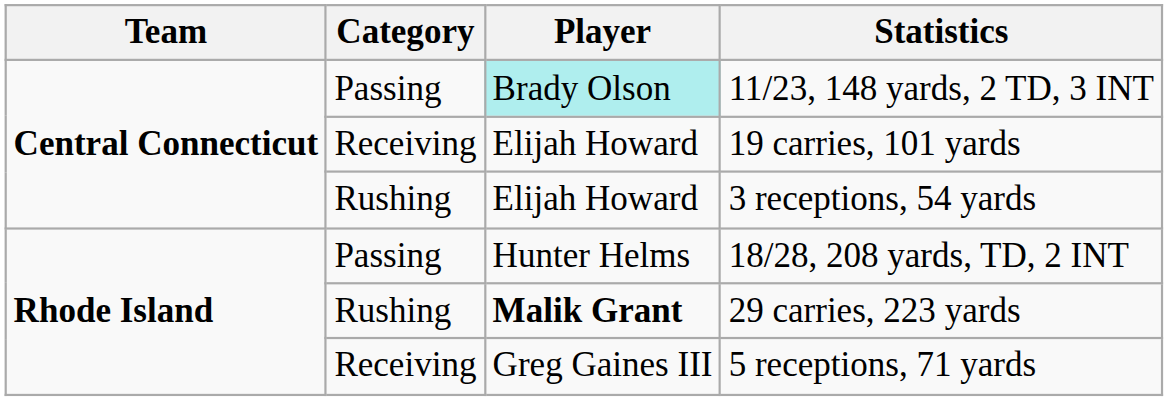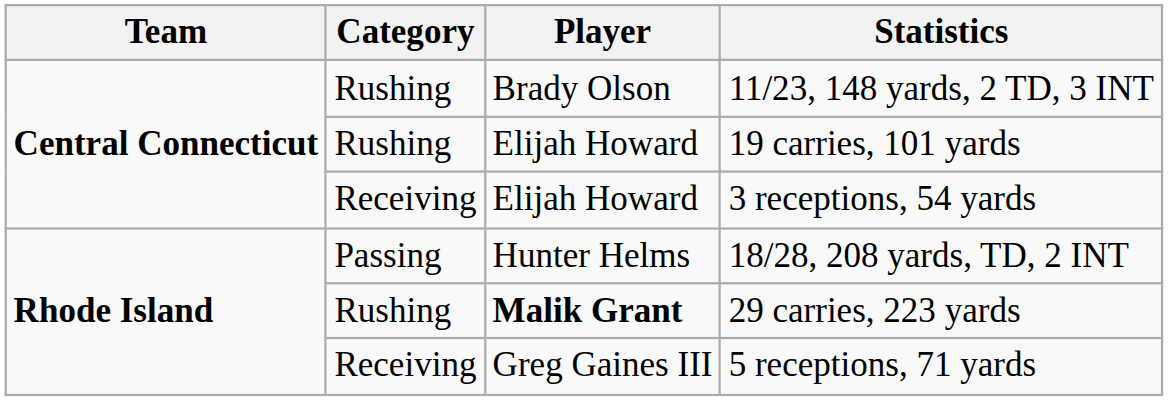(388, 87) Passing -> (393, 87) Rushing
(582, 87) paleturquoise background -> (582, 87) no background
(405, 143) Receiving -> (393, 143) Rushing
(393, 199) Rushing -> (405, 199) Receiving
